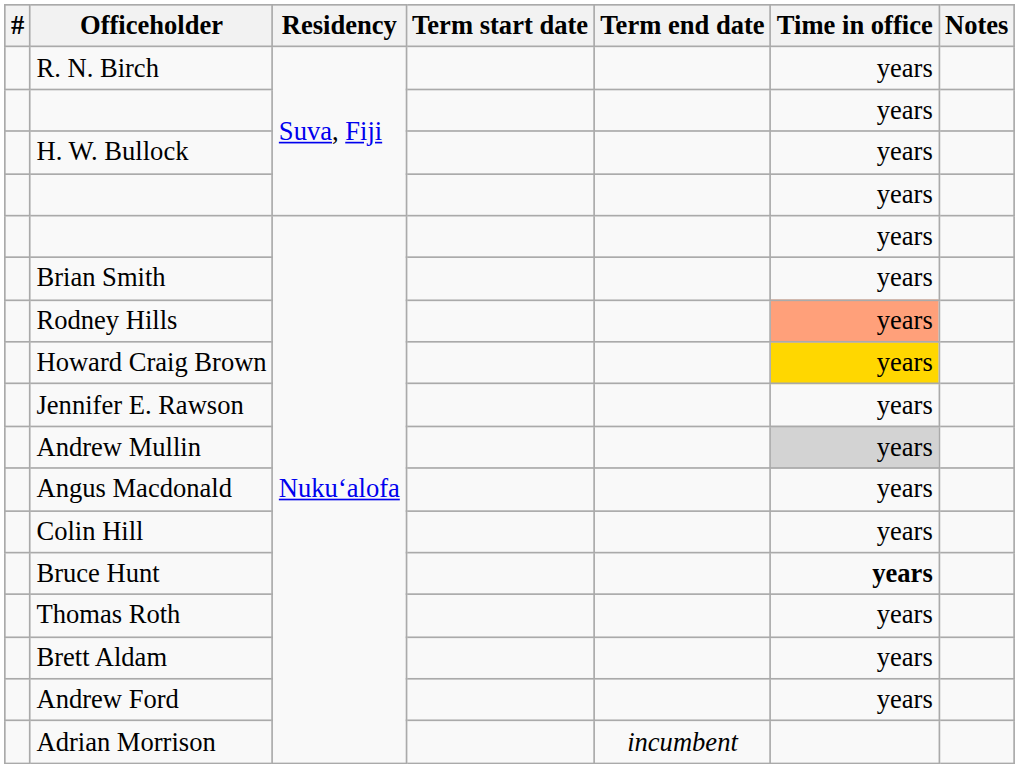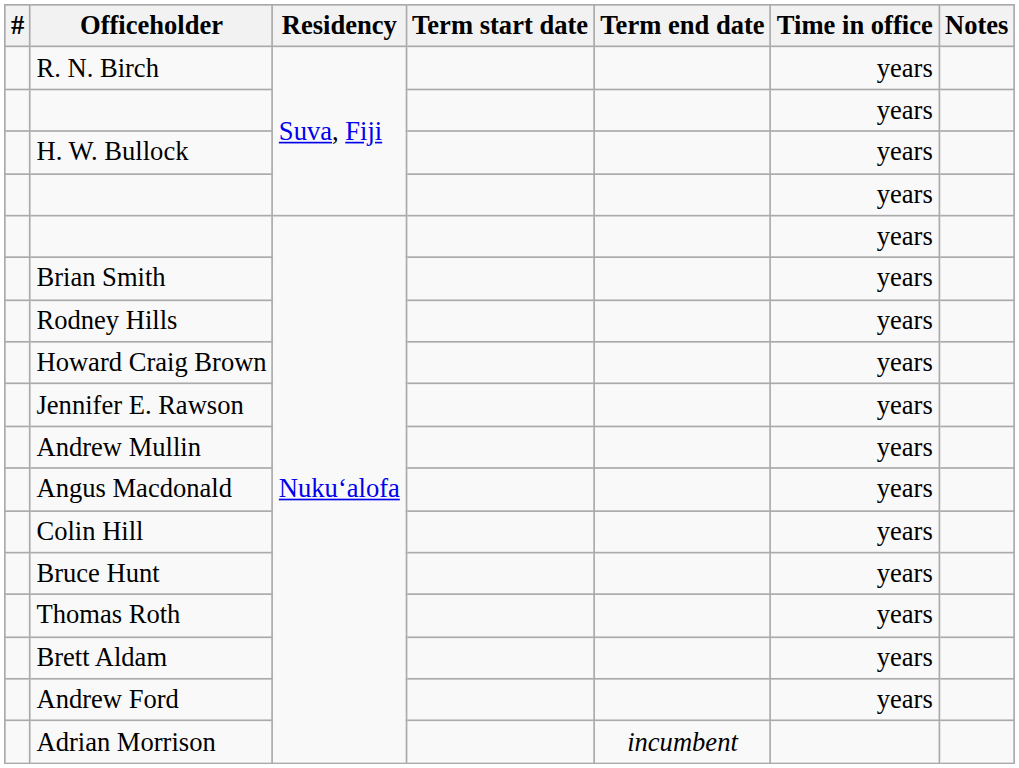(905, 320) lightsalmon background -> (905, 320) no background
(905, 362) gold background -> (905, 362) no background
(905, 446) lightgrey background -> (905, 446) no background
(903, 573) bold -> (905, 573) normal
